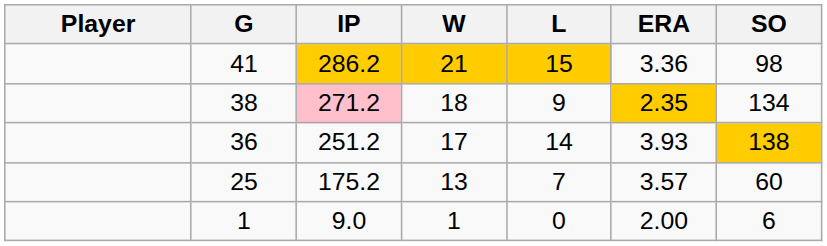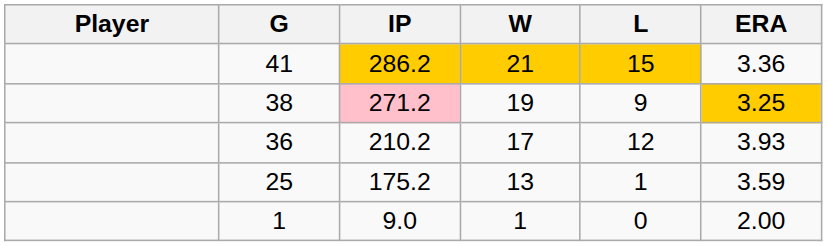- column: (769, 24)
(454, 102) 18 -> (520, 102) 19
(664, 102) 2.35 -> (761, 102) 3.25
(349, 142) 251.2 -> (400, 142) 210.2
(559, 142) 14 -> (641, 142) 12
(559, 181) 7 -> (641, 181) 1
(664, 181) 3.57 -> (761, 181) 3.59
